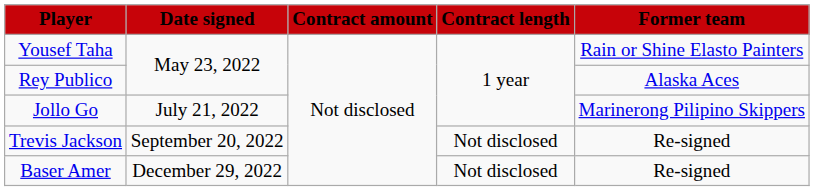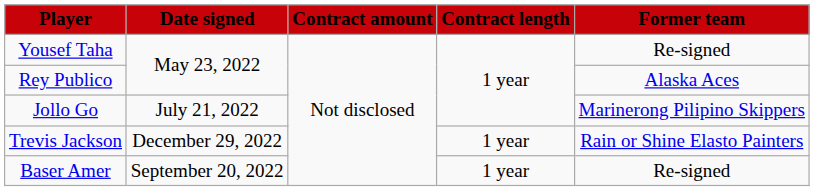(692, 49) Rain or Shine Elasto Painters -> (692, 49) Re-signed
(207, 140) September 20, 2022 -> (207, 140) December 29, 2022
(506, 140) Not disclosed -> (506, 140) 1 year
(692, 140) Re-signed -> (692, 140) Rain or Shine Elasto Painters
(207, 170) December 29, 2022 -> (207, 170) September 20, 2022
(506, 170) Not disclosed -> (506, 170) 1 year
